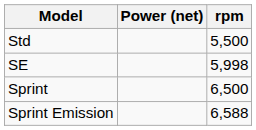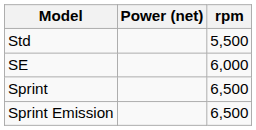(229, 64) 5,998 -> (229, 64) 6,000
(229, 113) 6,588 -> (229, 113) 6,500
